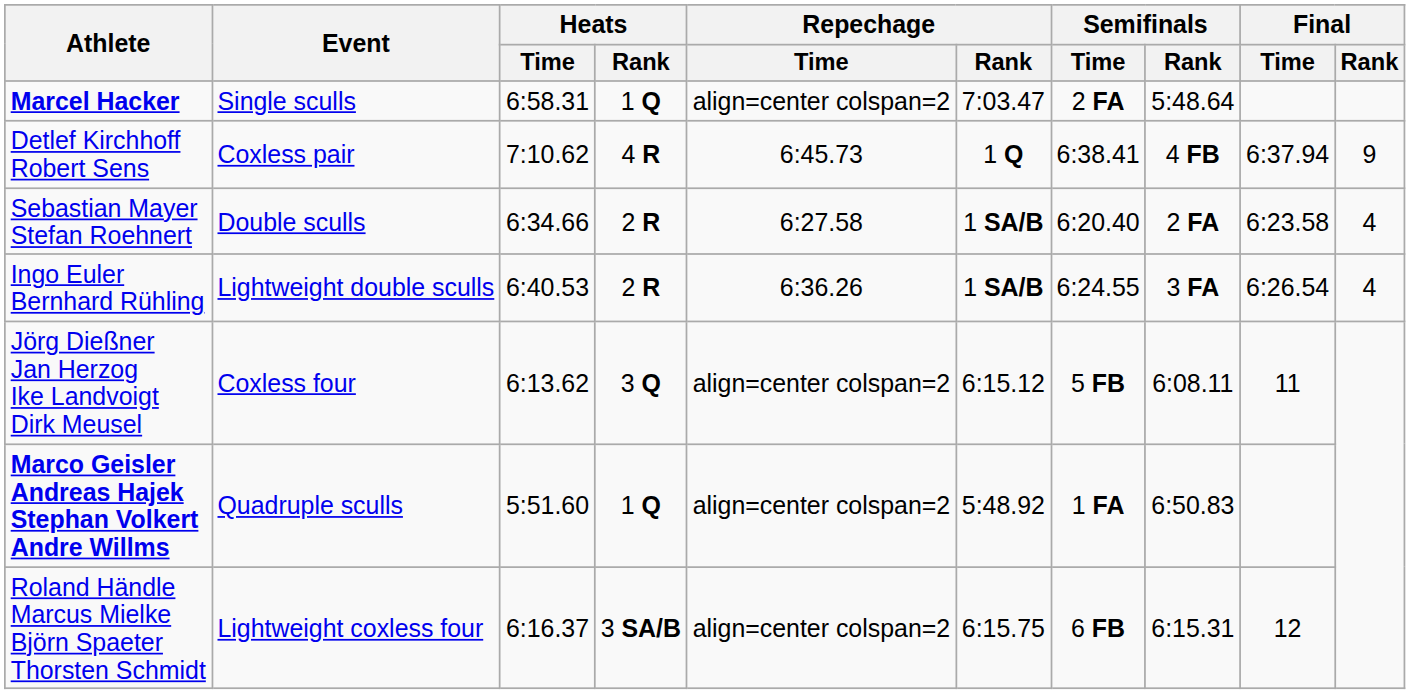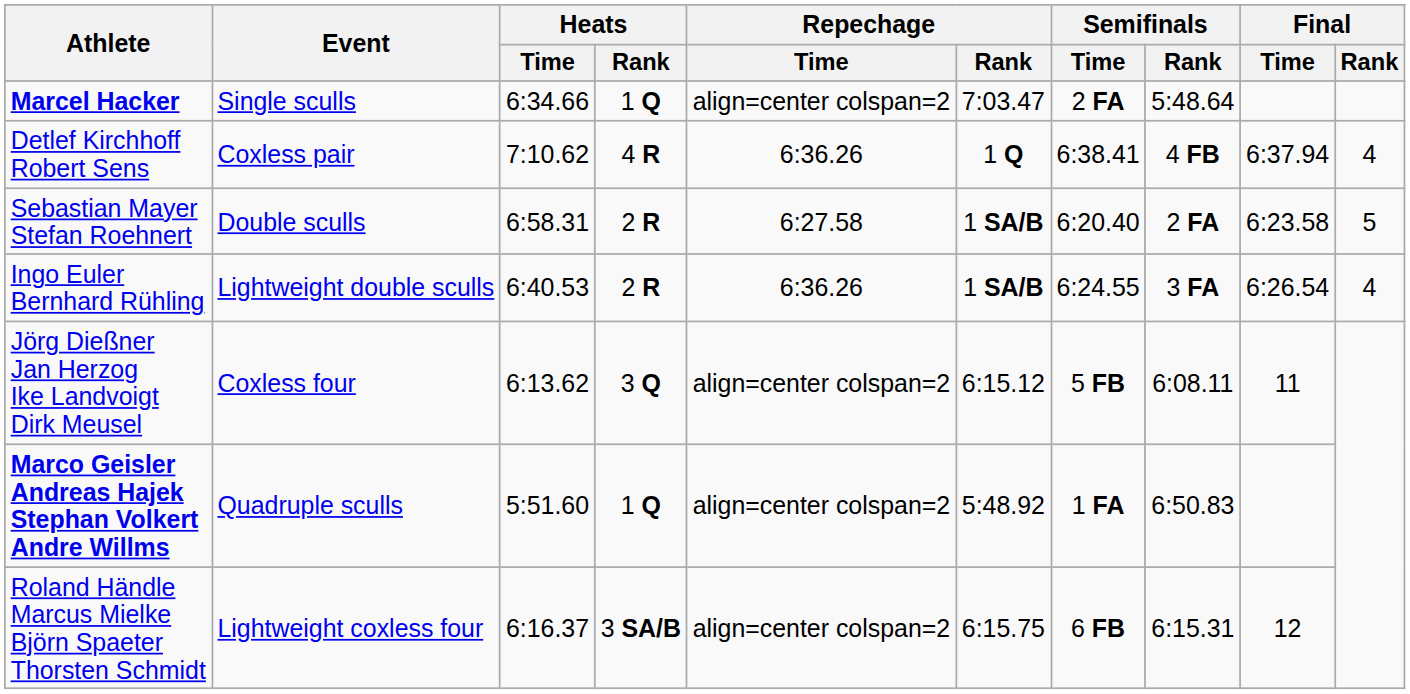(548, 101) 6:58.31 -> (548, 101) 6:34.66
(821, 155) 6:45.73 -> (821, 155) 6:36.26
(1369, 155) 9 -> (1369, 155) 4
(548, 222) 6:34.66 -> (548, 222) 6:58.31
(1369, 222) 4 -> (1369, 222) 5
